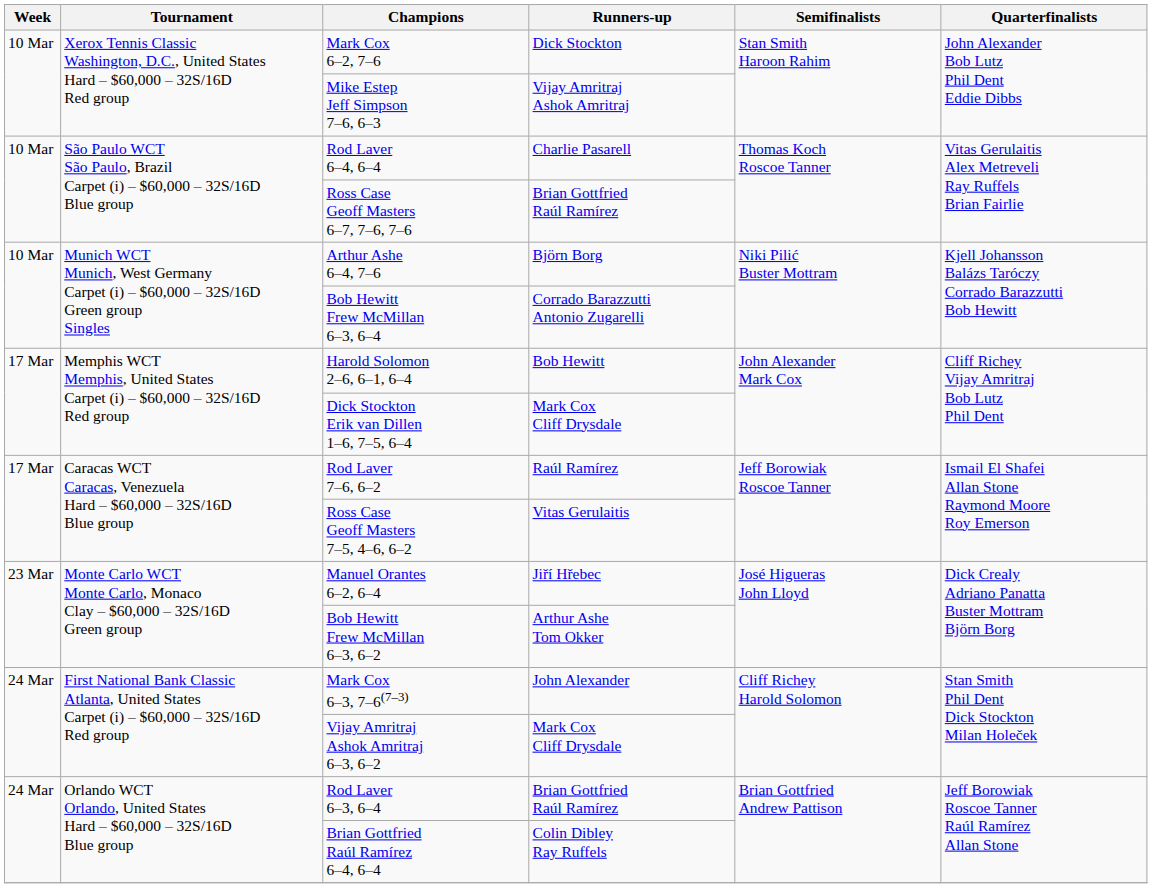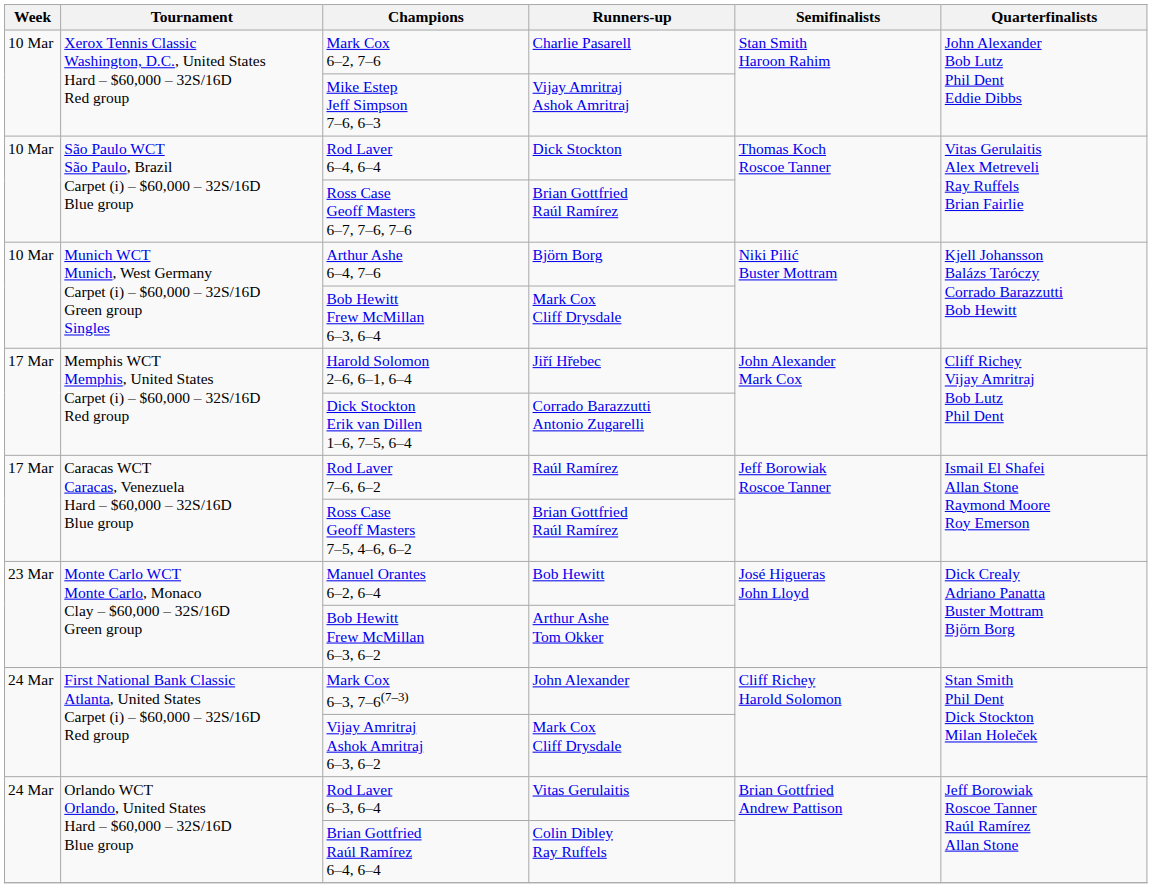(577, 43) Dick Stockton -> (582, 43) Charlie Pasarell
(582, 149) Charlie Pasarell -> (577, 149) Dick Stockton
(592, 308) Corrado Barazzutti Antonio Zugarelli -> (577, 308) Mark Cox Cliff Drysdale
(569, 361) Bob Hewitt -> (567, 361) Jiří Hřebec
(577, 414) Mark Cox Cliff Drysdale -> (592, 414) Corrado Barazzutti Antonio Zugarelli
(581, 511) Vitas Gerulaitis -> (580, 520) Brian Gottfried Raúl Ramírez
(567, 574) Jiří Hřebec -> (569, 574) Bob Hewitt
(580, 798) Brian Gottfried Raúl Ramírez -> (581, 789) Vitas Gerulaitis
